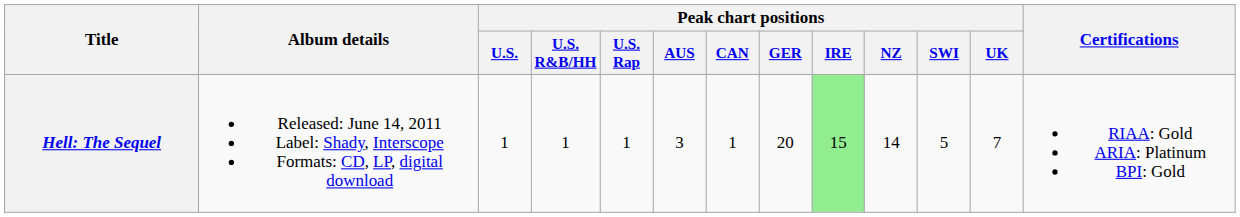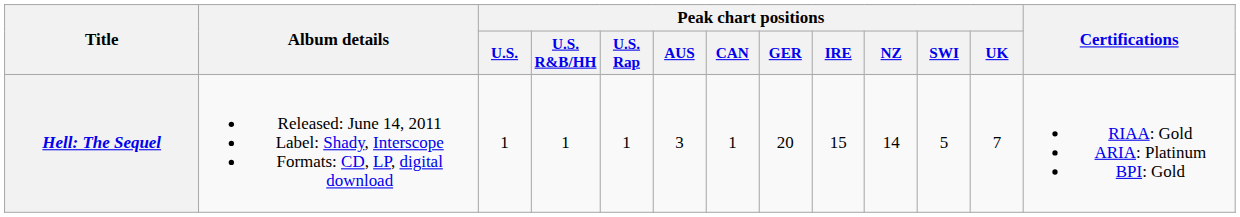(838, 143) lightgreen background -> (838, 143) no background
